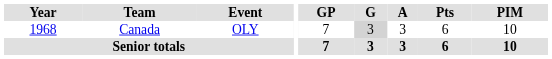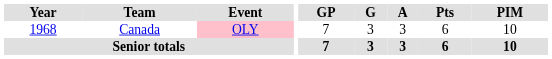(245, 29) no background -> (245, 29) pink background
(370, 29) lightgrey background -> (370, 29) no background
